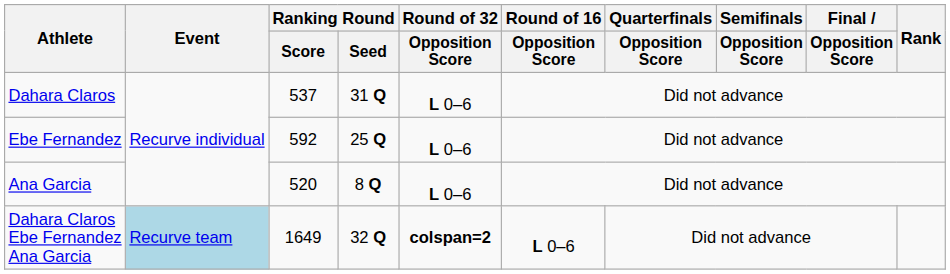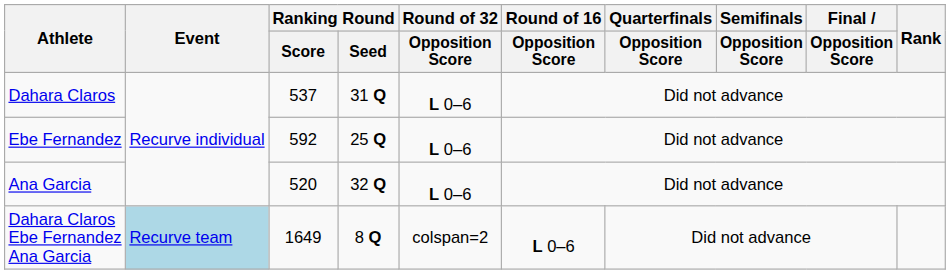(368, 184) 8 Q -> (368, 184) 32 Q
(368, 238) 32 Q -> (368, 238) 8 Q
(450, 238) bold -> (450, 238) normal
